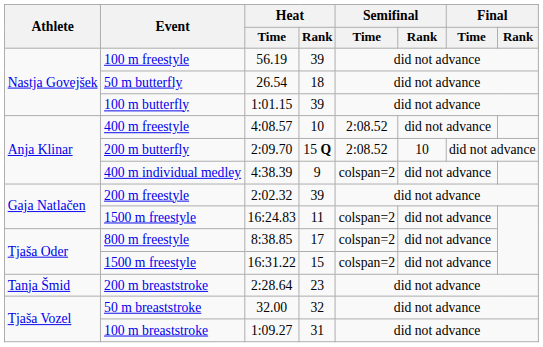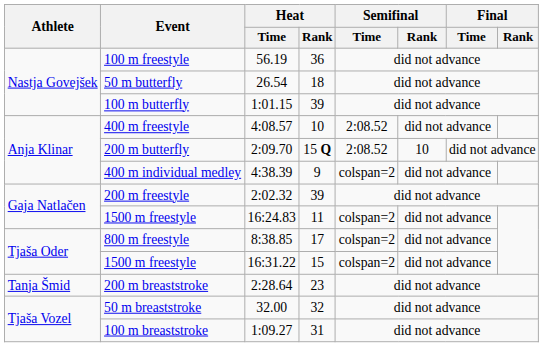(317, 60) 39 -> (317, 60) 36
